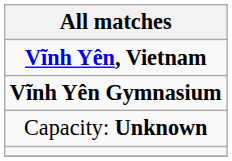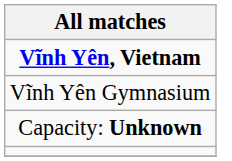(116, 92) bold -> (110, 92) normal
